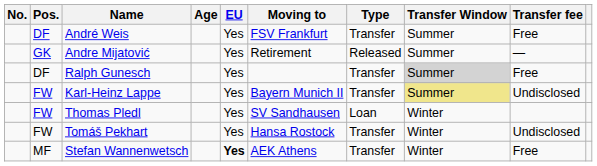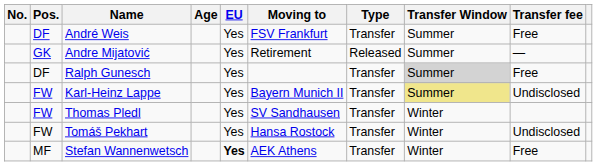(363, 112) Loan -> (372, 112) Transfer
